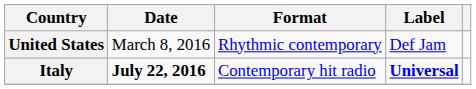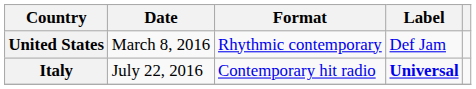(159, 71) bold -> (157, 71) normal
